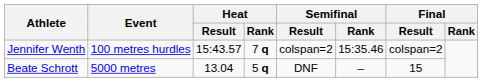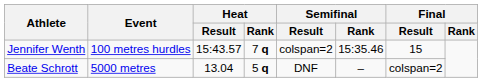(416, 50) colspan=2 -> (416, 50) 15
(416, 68) 15 -> (416, 68) colspan=2
